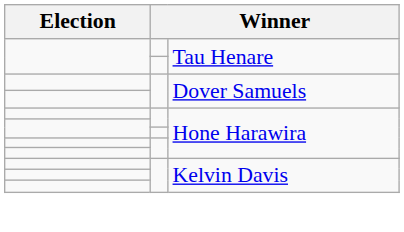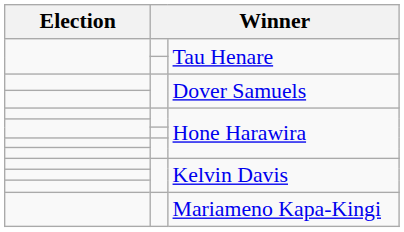+ row: (78, 209)
